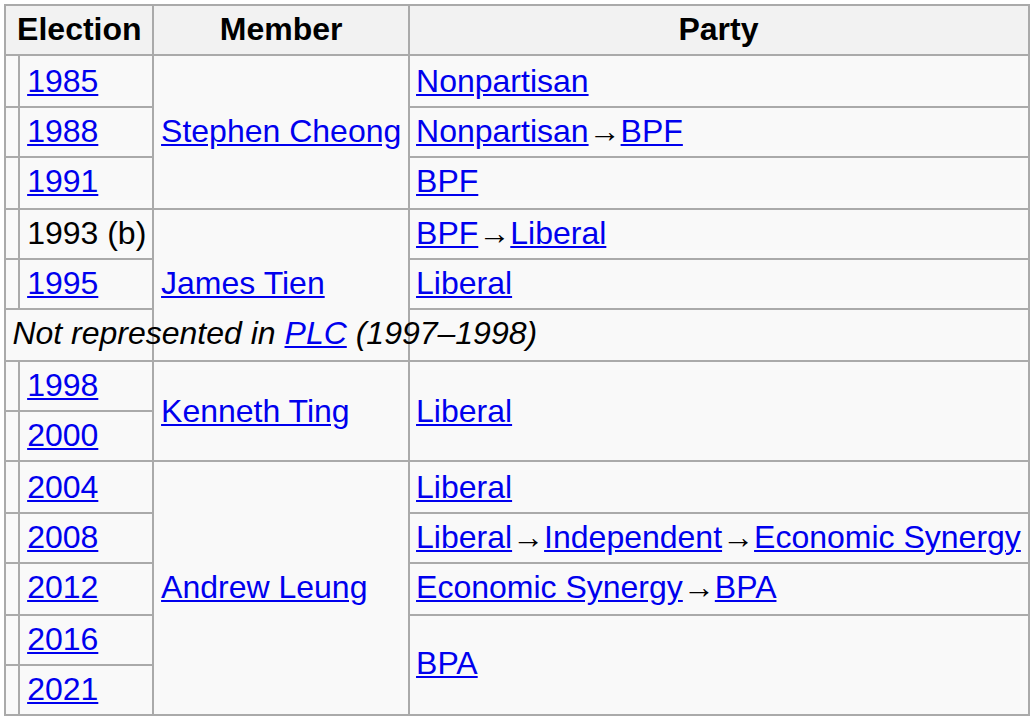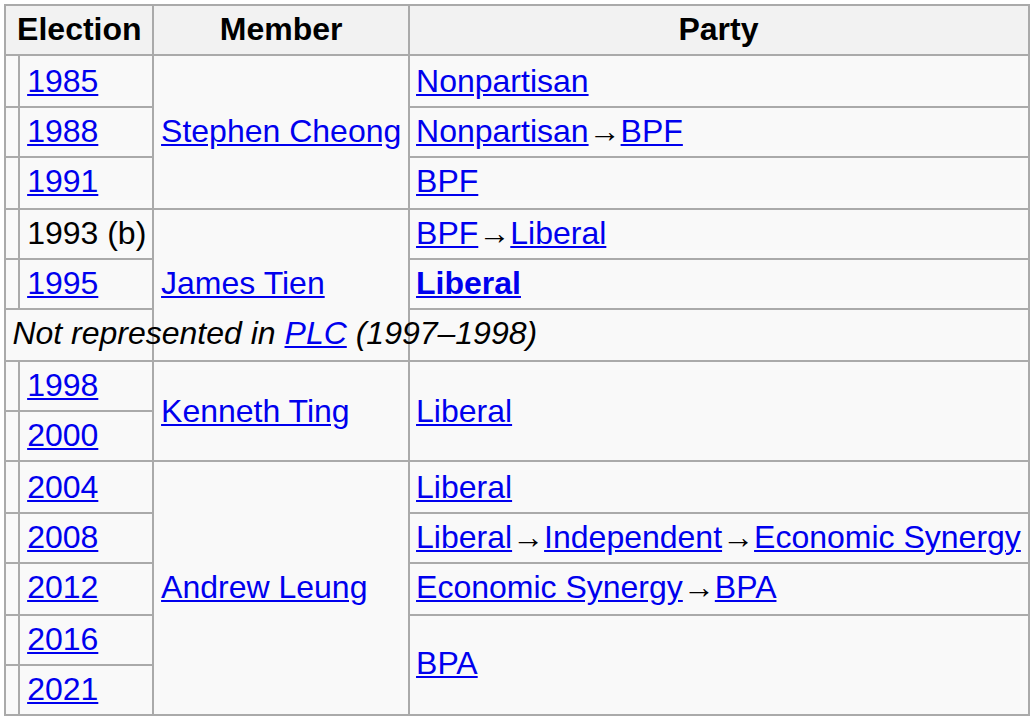(464, 283) normal -> (468, 283) bold
